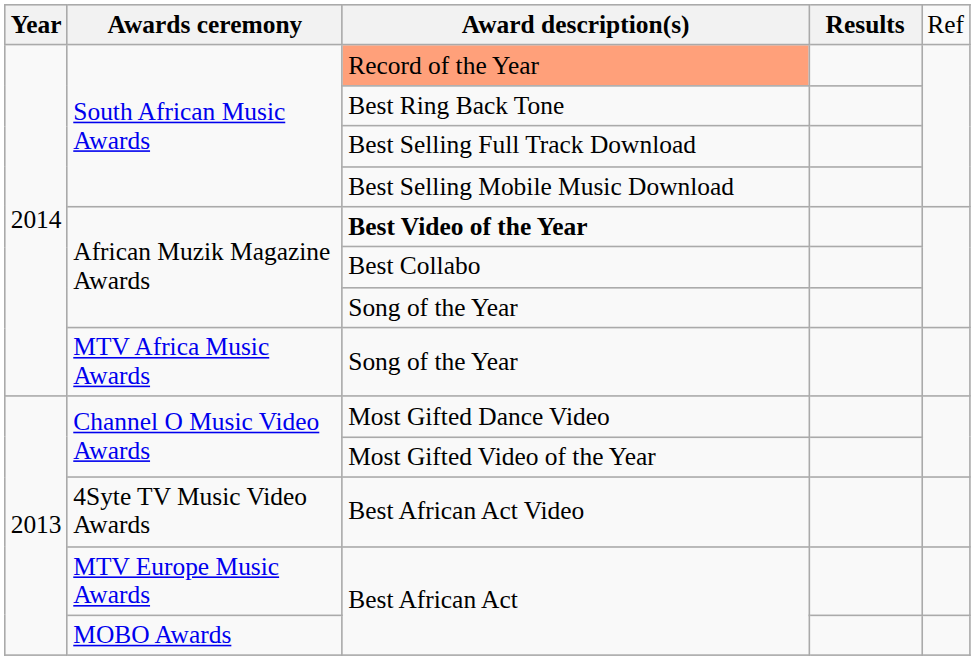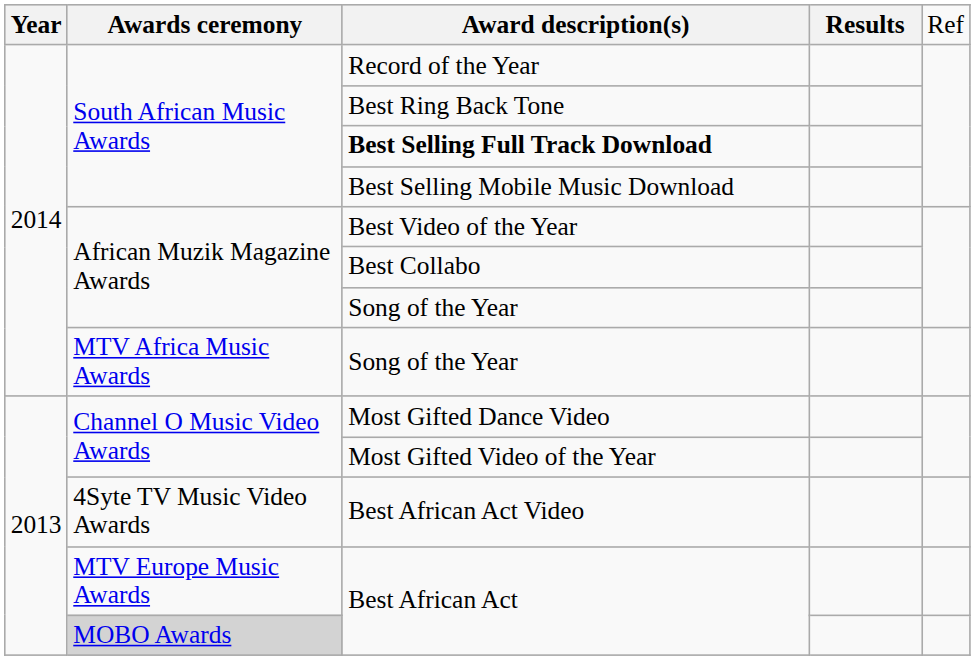(444, 65) lightsalmon background -> (444, 65) no background
(522, 145) normal -> (530, 145) bold
(468, 226) bold -> (463, 226) normal
(152, 635) no background -> (152, 635) lightgrey background
